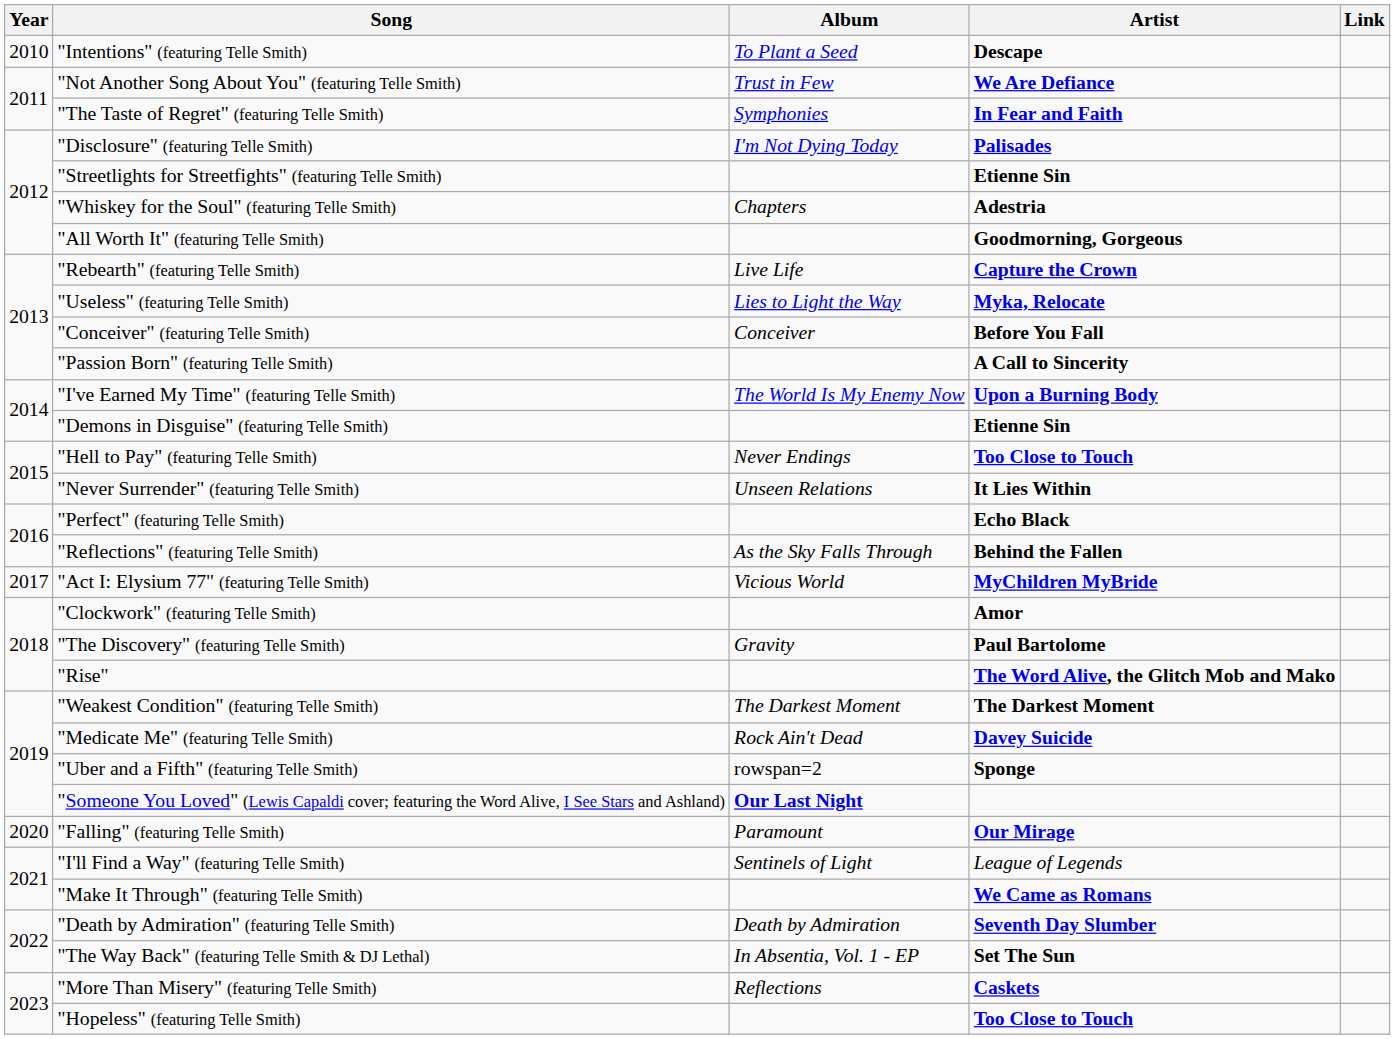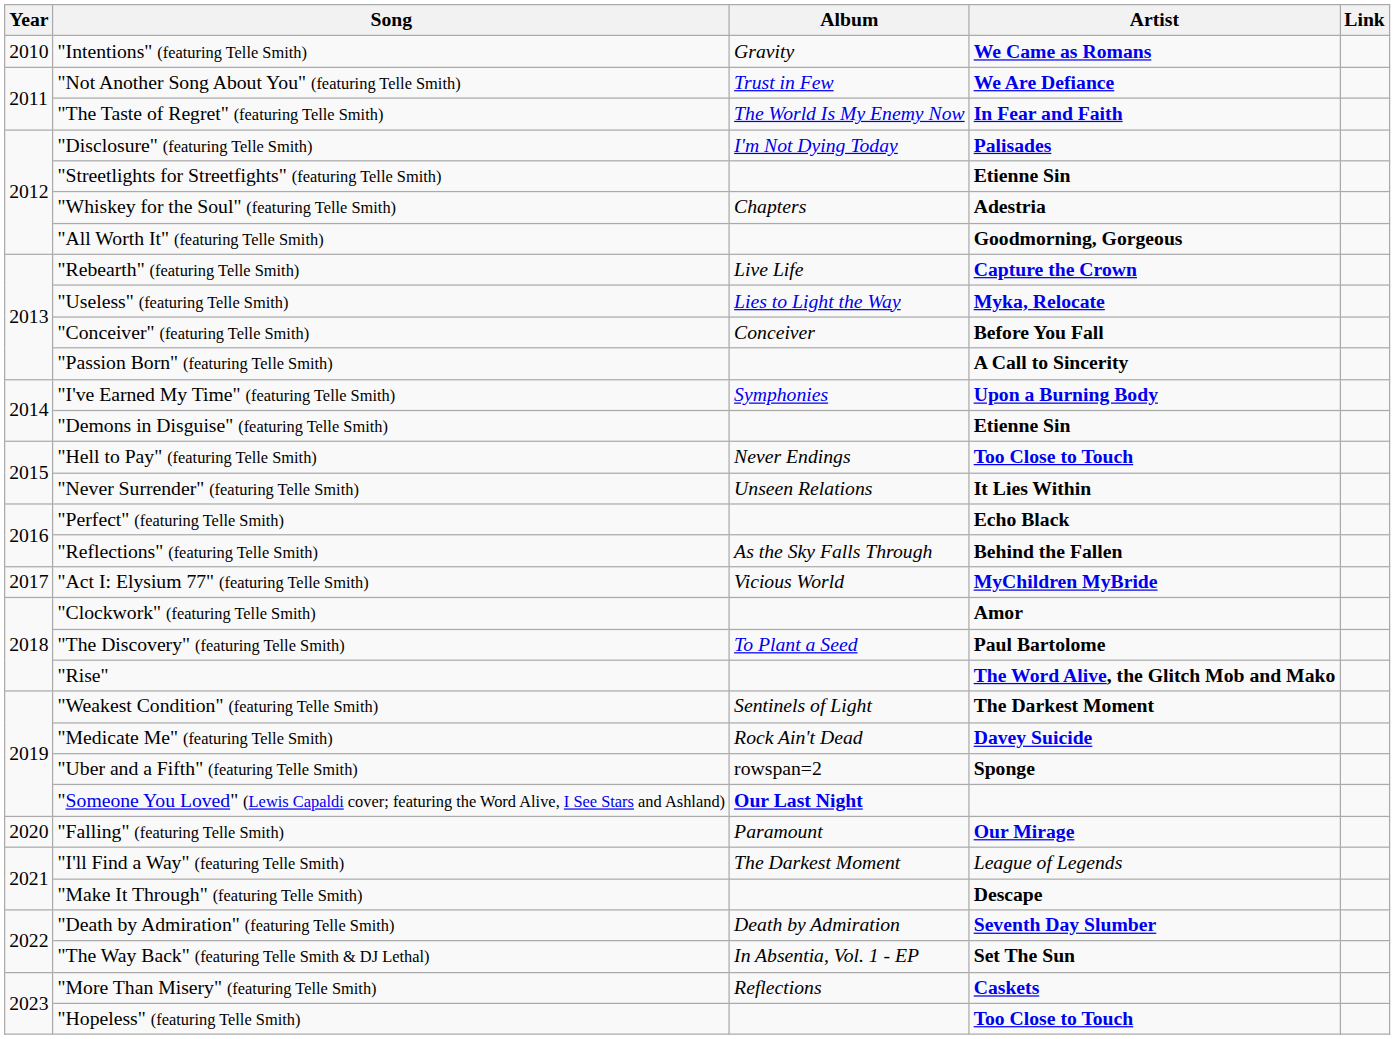(796, 51) To Plant a Seed -> (764, 51) Gravity
(1008, 51) Descape -> (1063, 51) We Came as Romans
(781, 113) Symphonies -> (849, 113) The World Is My Enemy Now
(849, 394) The World Is My Enemy Now -> (781, 394) Symphonies
(764, 644) Gravity -> (796, 644) To Plant a Seed
(817, 706) The Darkest Moment -> (803, 706) Sentinels of Light
(803, 862) Sentinels of Light -> (817, 862) The Darkest Moment
(1063, 894) We Came as Romans -> (1008, 894) Descape
